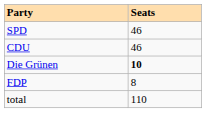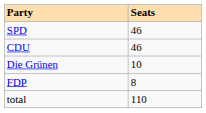(136, 64) bold -> (136, 64) normal
